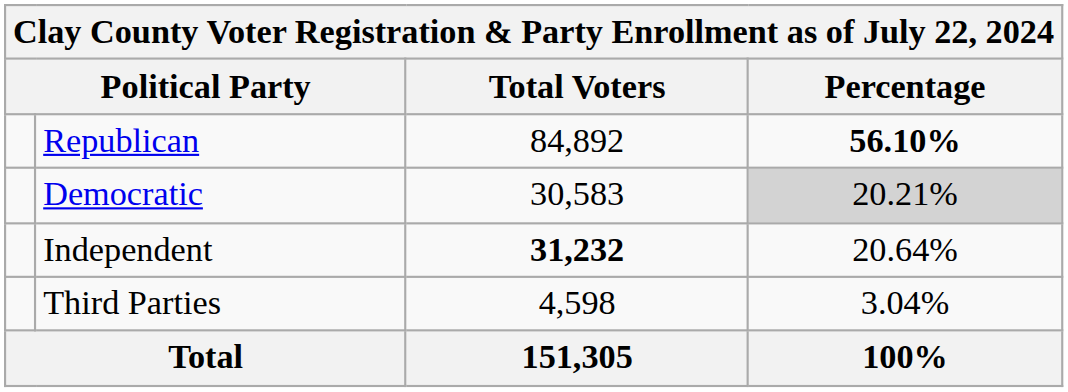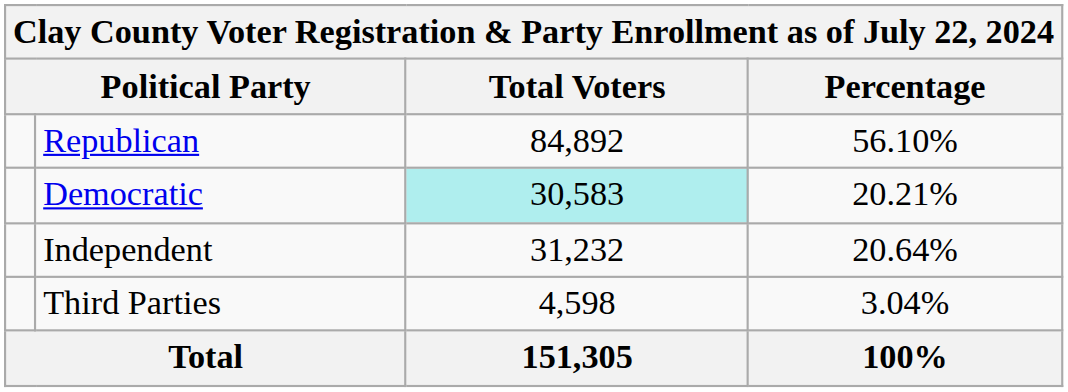(905, 140) bold -> (905, 140) normal
(577, 194) no background -> (577, 194) paleturquoise background
(905, 194) lightgrey background -> (905, 194) no background
(577, 248) bold -> (577, 248) normal
